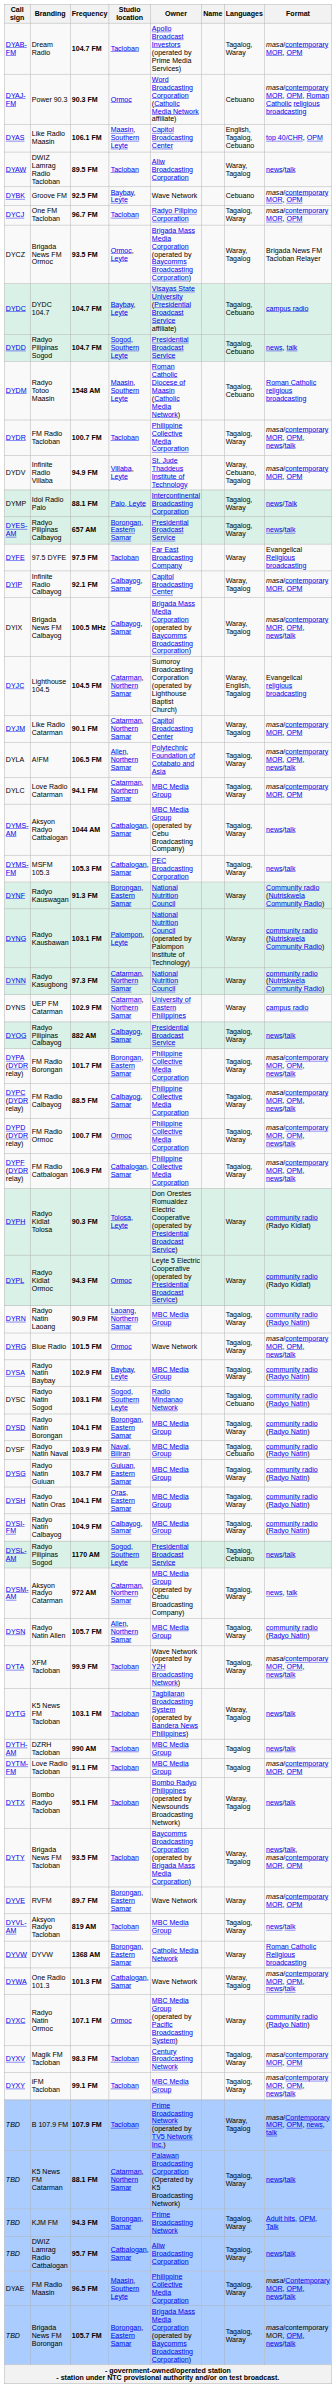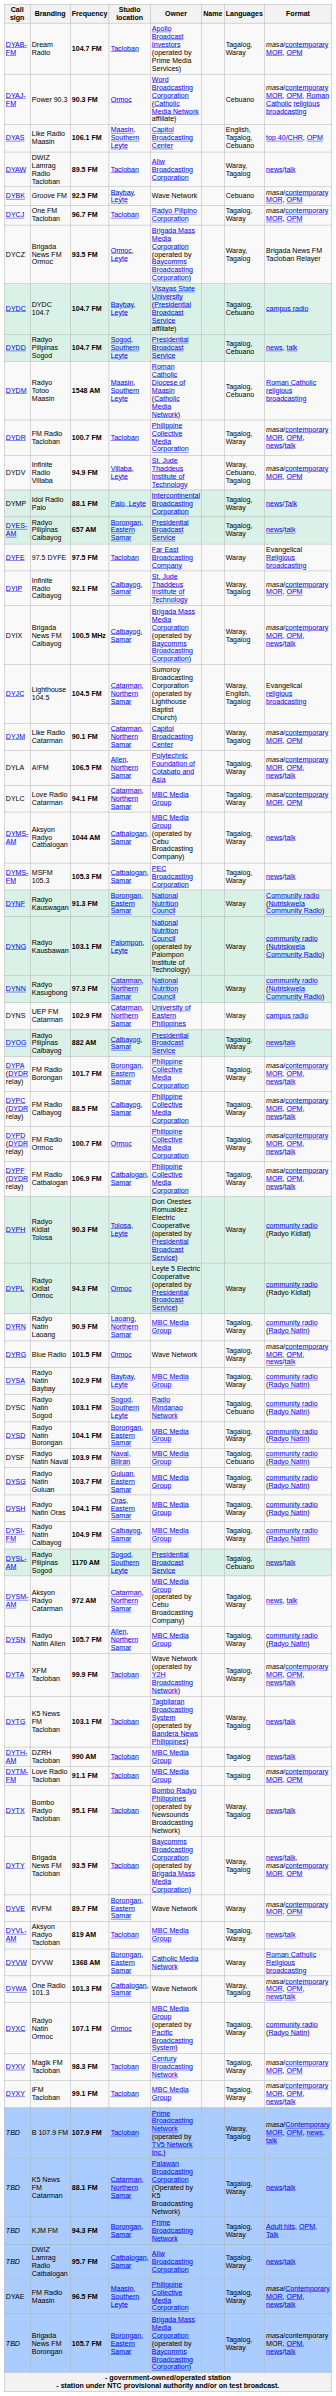(172, 584) Capitol Broadcasting Center -> (170, 588) St. Jude Thaddeus Institute of Technology
(236, 2020) Waray -> (239, 2028) Tagalog, Waray
